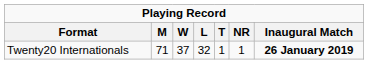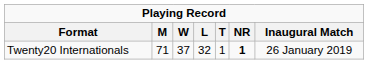(242, 50) normal -> (242, 50) bold
(309, 50) bold -> (309, 50) normal
